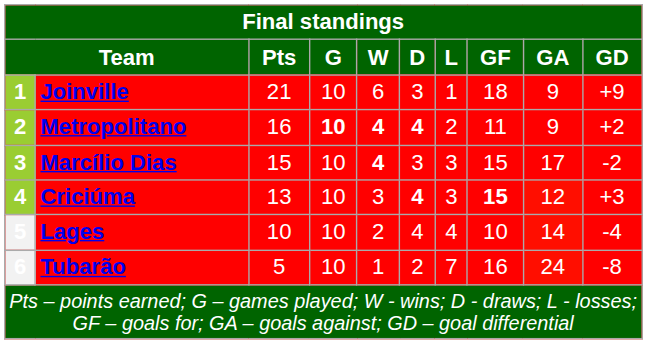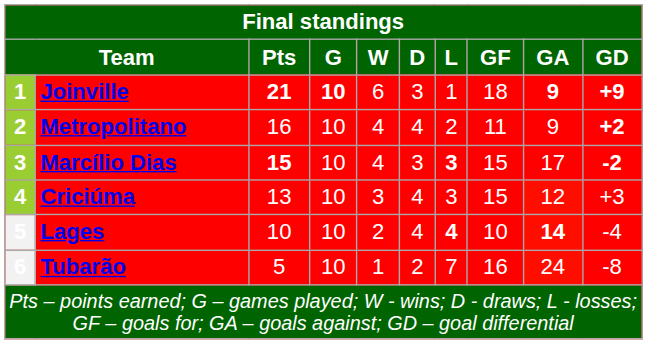(279, 92) normal -> (279, 92) bold
(333, 92) normal -> (333, 92) bold
(553, 92) normal -> (553, 92) bold
(612, 92) normal -> (612, 92) bold
(333, 127) bold -> (333, 127) normal
(378, 127) bold -> (378, 127) normal
(417, 127) bold -> (417, 127) normal
(612, 127) normal -> (612, 127) bold
(279, 162) normal -> (279, 162) bold
(378, 162) bold -> (378, 162) normal
(451, 162) normal -> (451, 162) bold
(612, 162) normal -> (612, 162) bold
(417, 197) bold -> (417, 197) normal
(495, 197) bold -> (495, 197) normal
(451, 232) normal -> (451, 232) bold
(553, 232) normal -> (553, 232) bold
